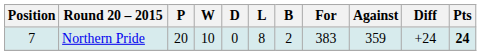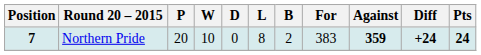(32, 38) normal -> (32, 38) bold
(376, 38) normal -> (376, 38) bold
(425, 38) normal -> (425, 38) bold
